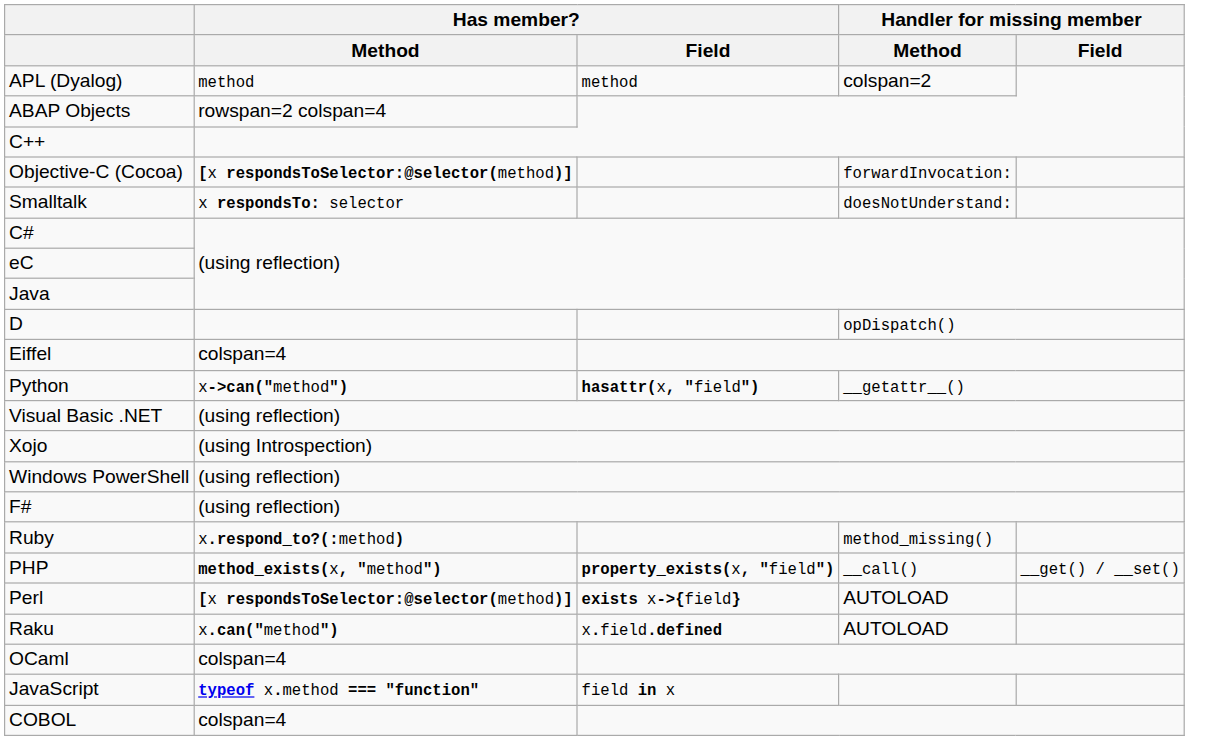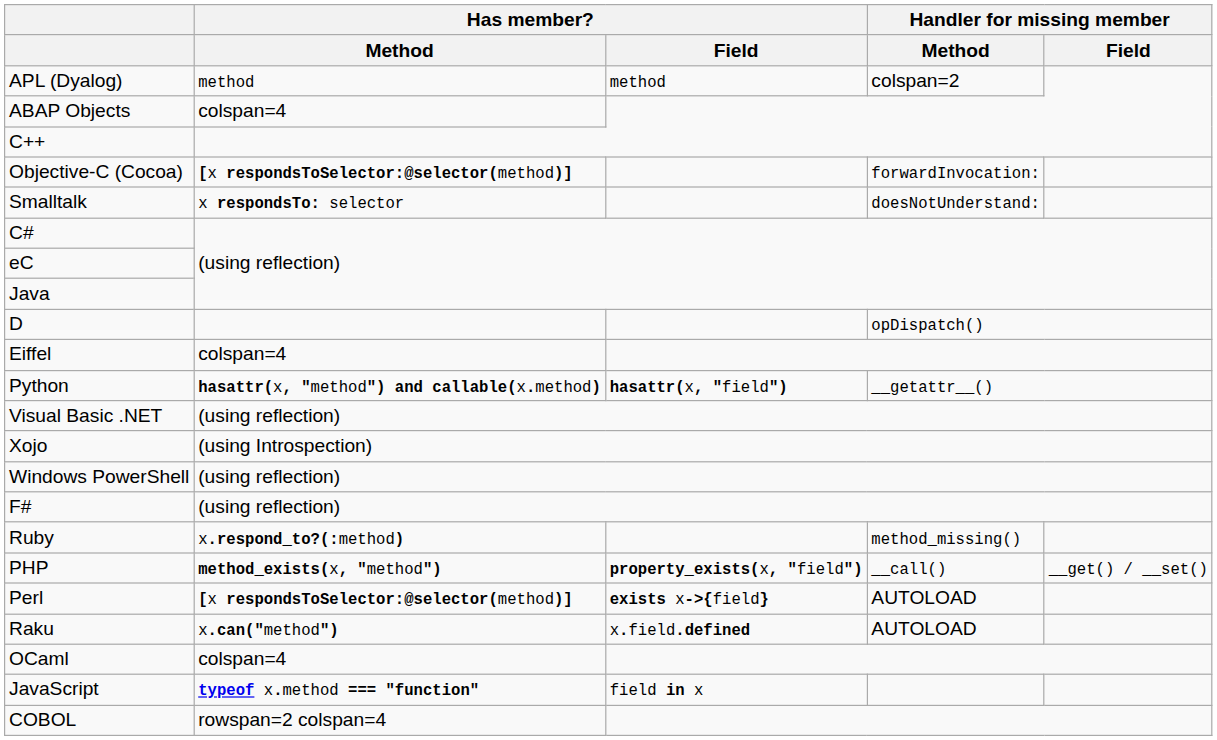(292, 111) rowspan=2 colspan=4 -> (242, 111) colspan=4
(273, 387) x->can("method") -> (400, 387) hasattr(x, "method") and callable(x.method)
(242, 720) colspan=4 -> (292, 720) rowspan=2 colspan=4
